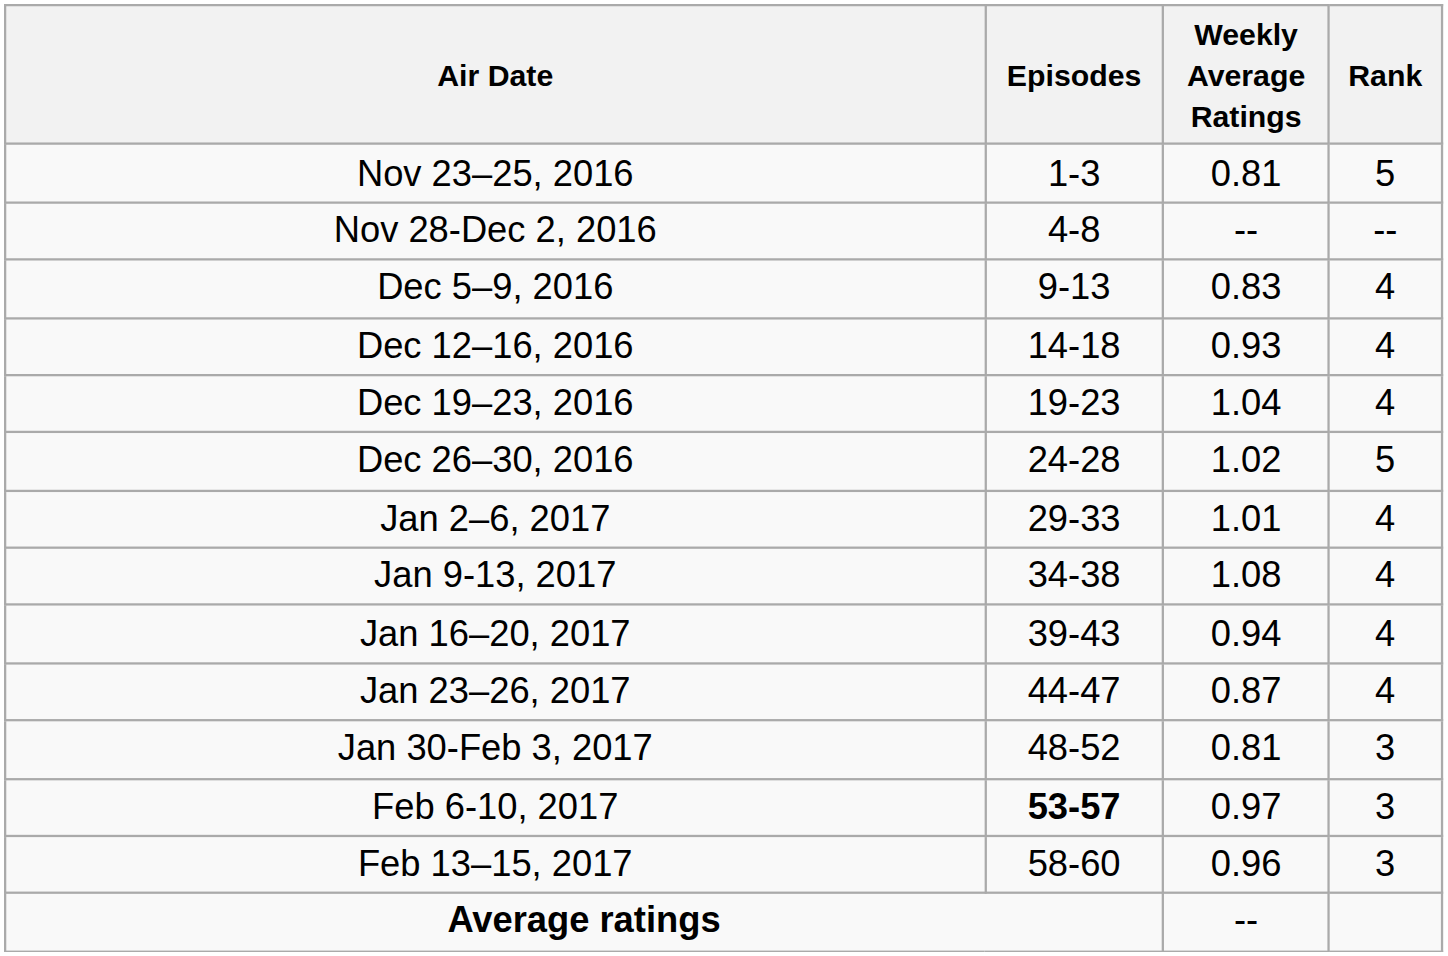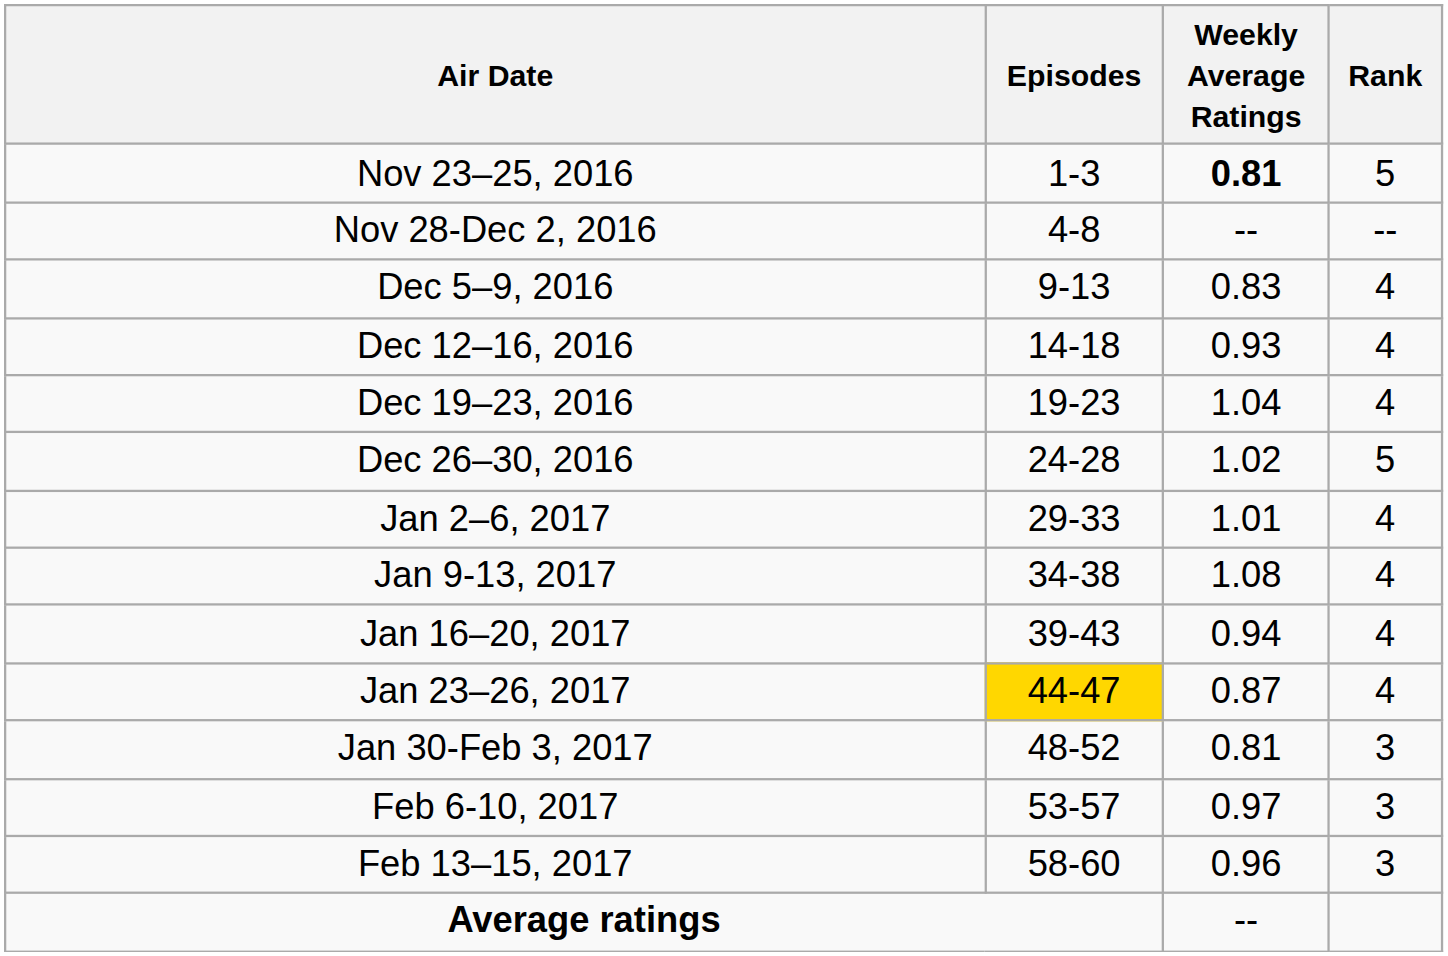(1246, 172) normal -> (1246, 172) bold
(1074, 691) no background -> (1074, 691) gold background
(1074, 806) bold -> (1074, 806) normal
